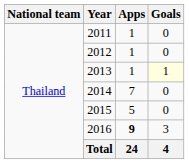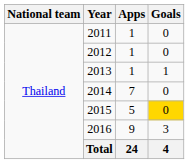(166, 71) lightyellow background -> (166, 71) no background
(166, 110) no background -> (166, 110) gold background
(132, 129) bold -> (132, 129) normal
